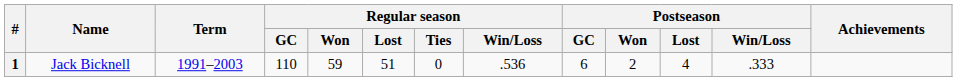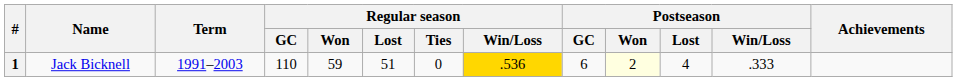(513, 64) no background -> (513, 64) gold background
(633, 64) no background -> (633, 64) lightyellow background
